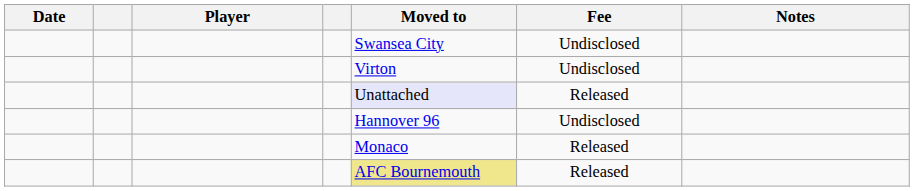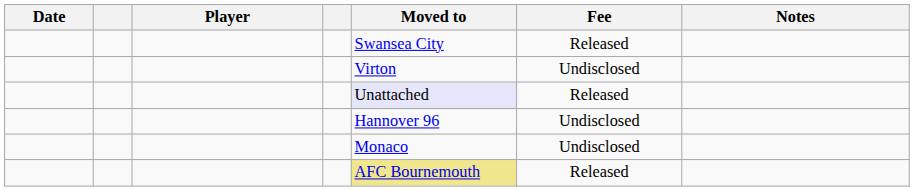(599, 43) Undisclosed -> (599, 43) Released
(599, 146) Released -> (599, 146) Undisclosed
